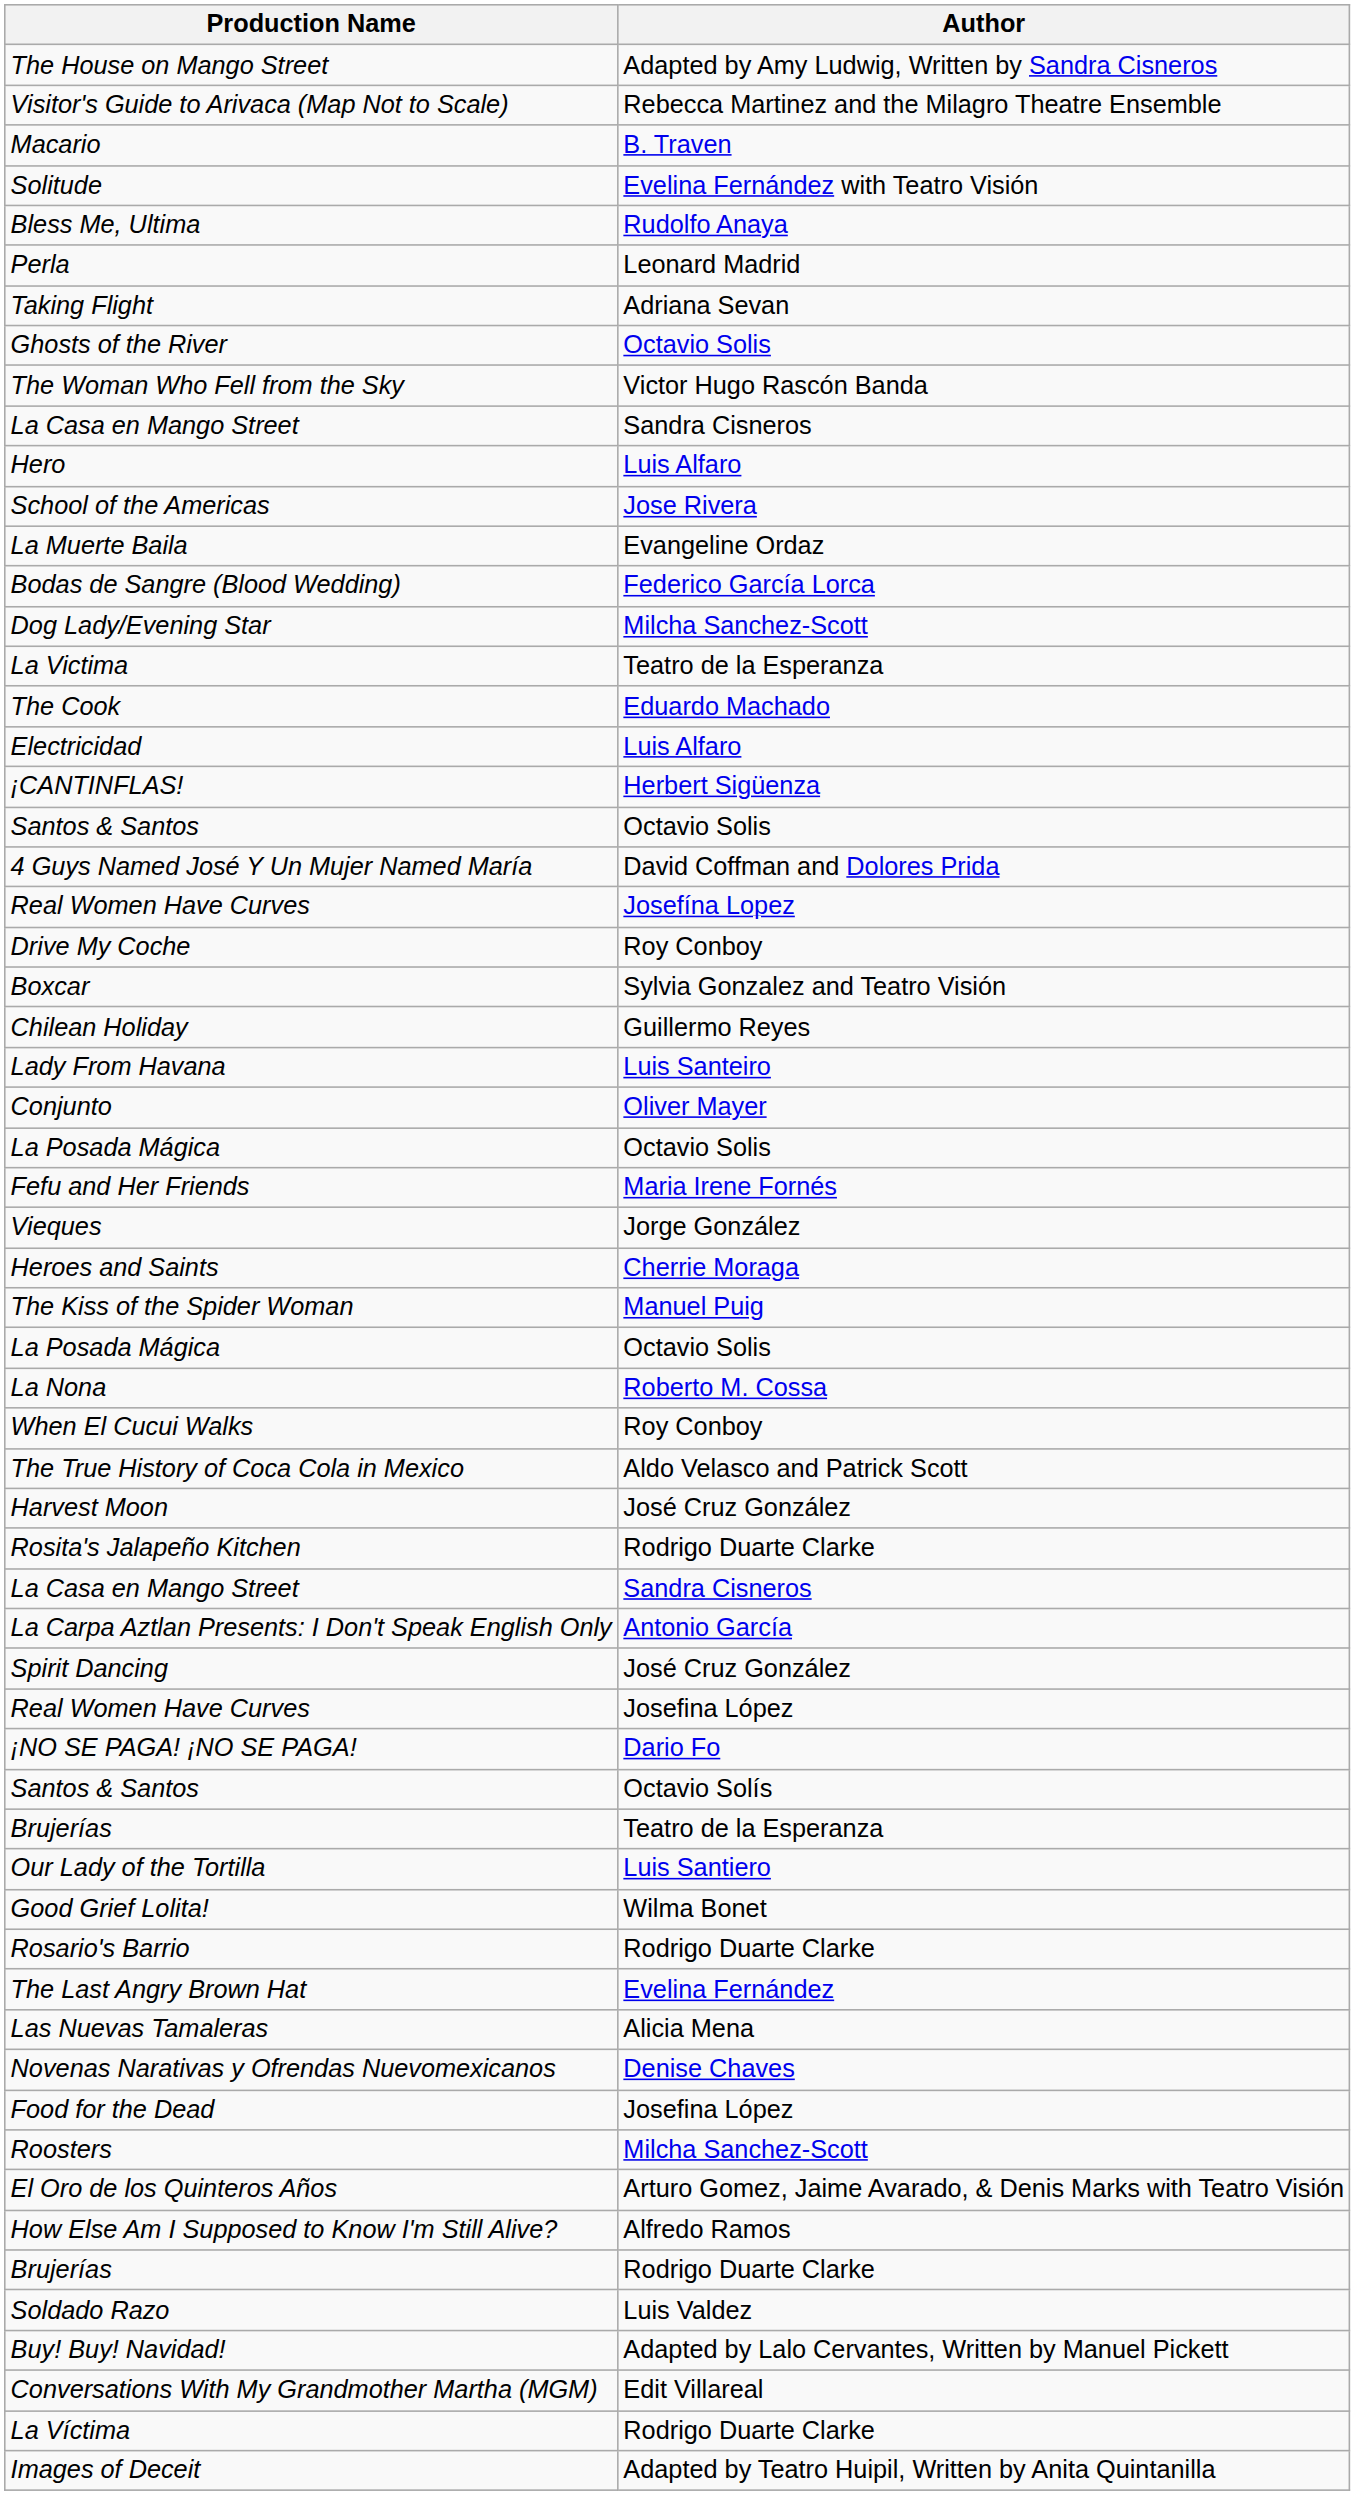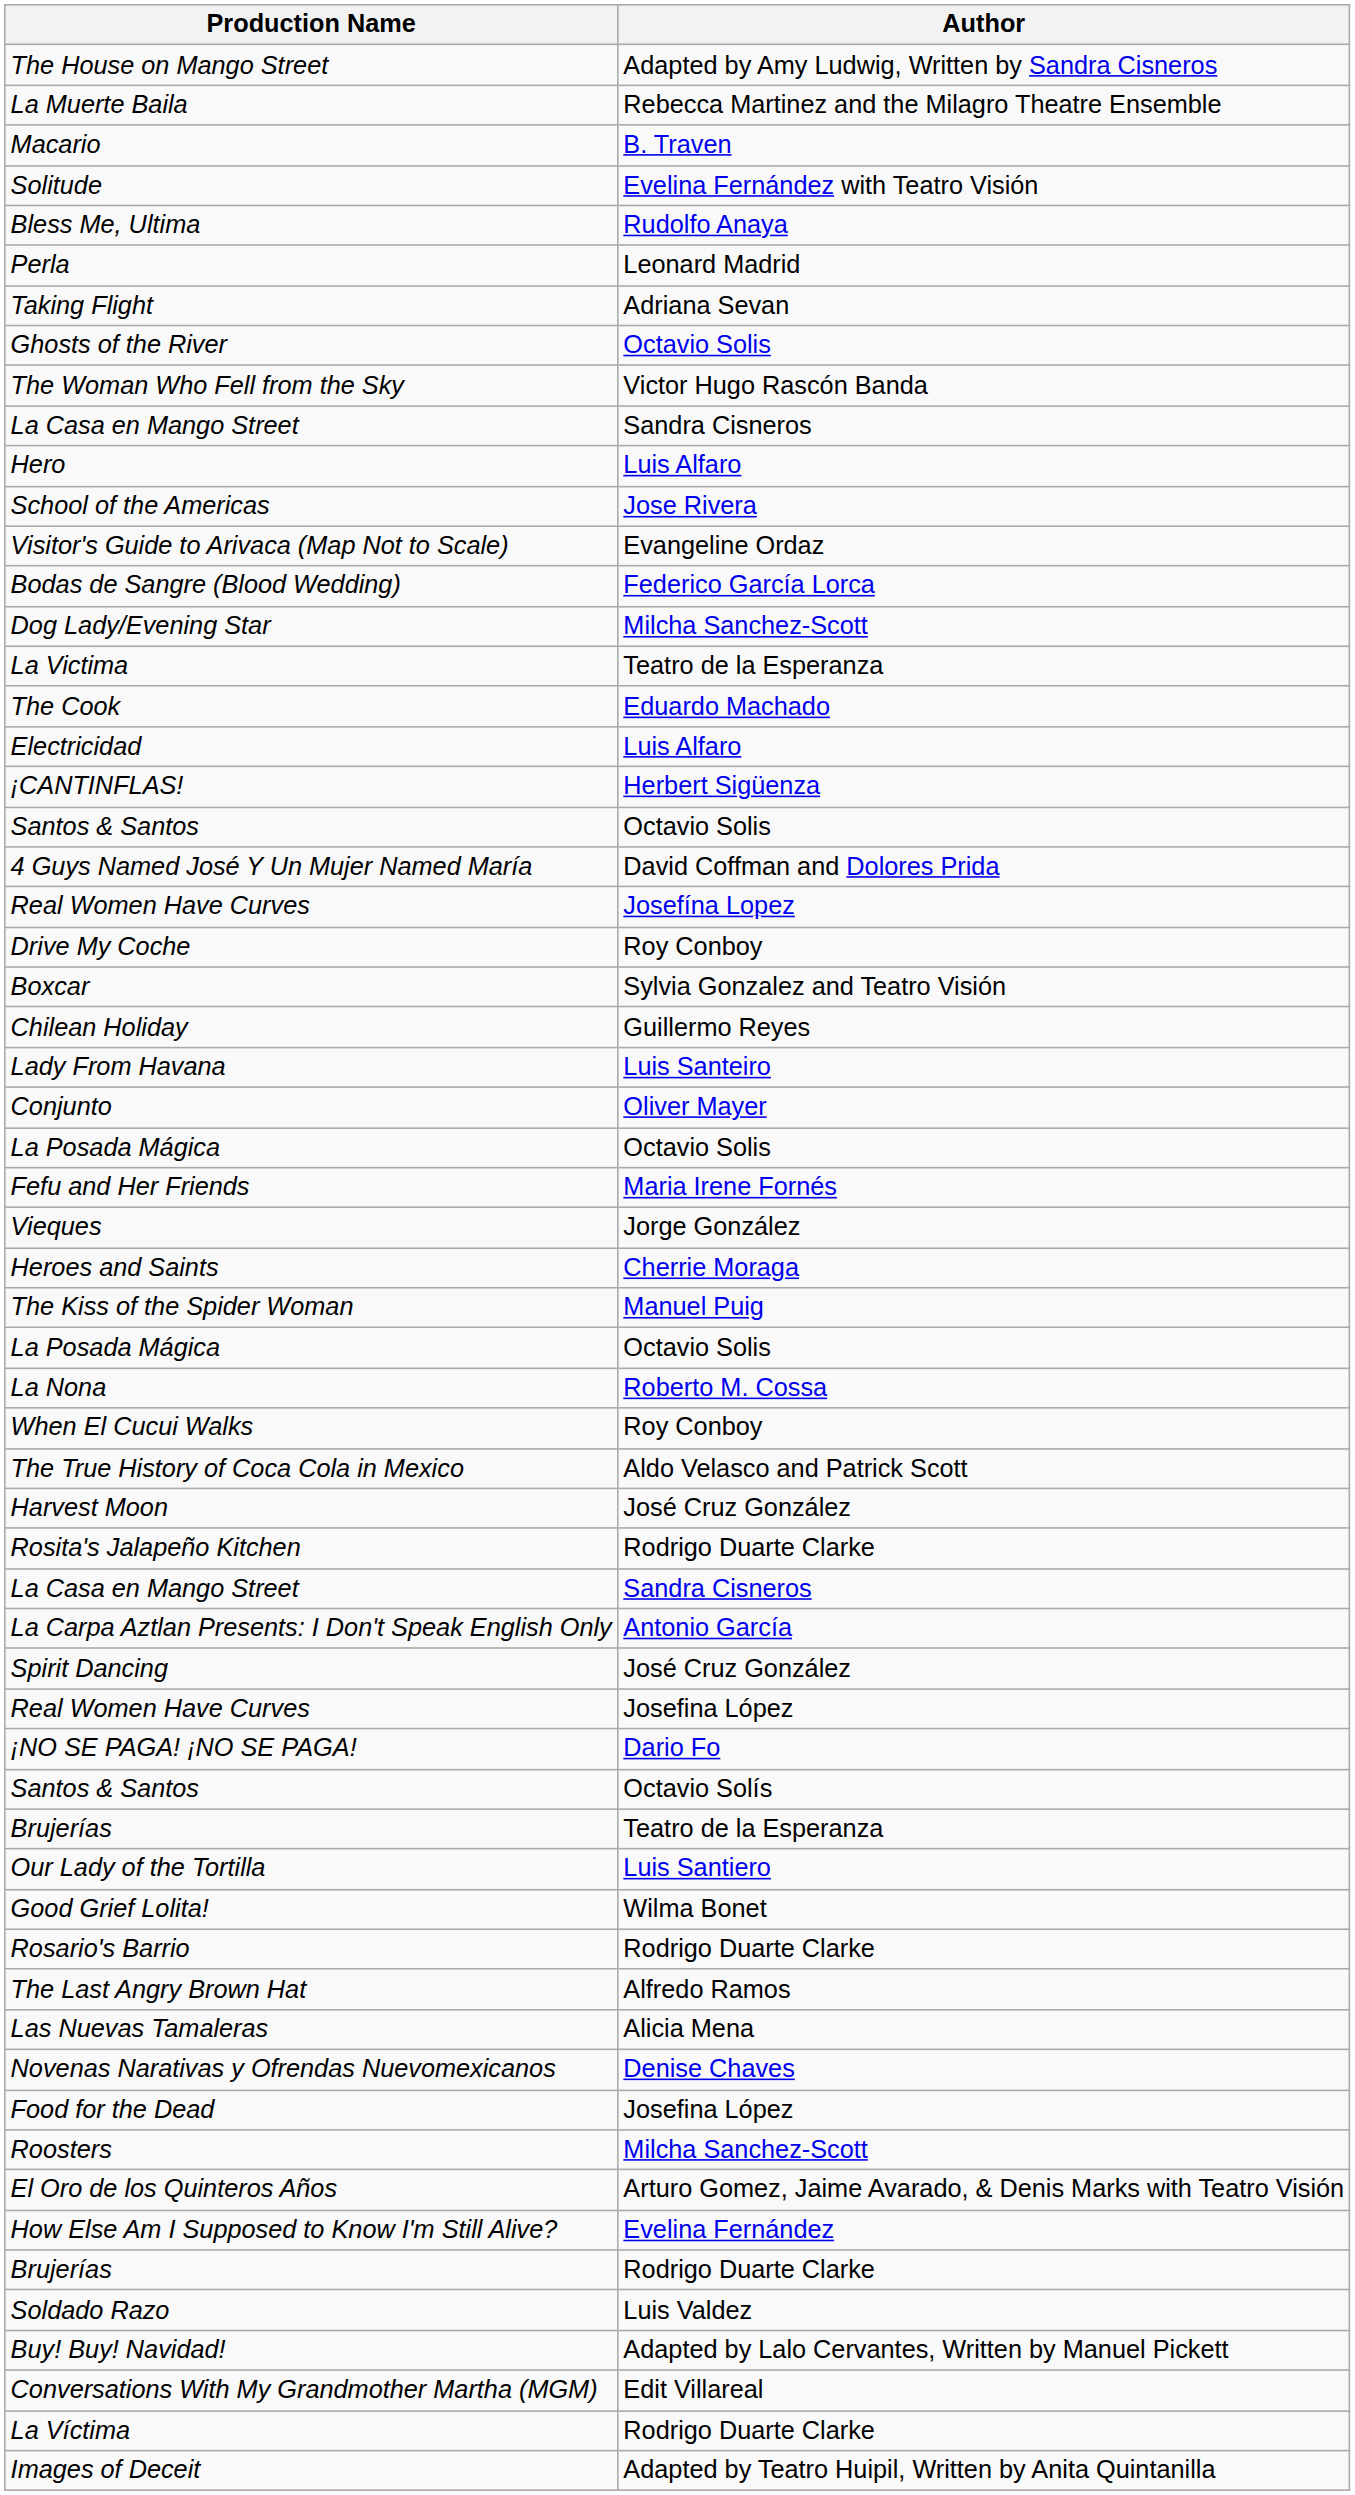(260, 104) Visitor's Guide to Arivaca (Map Not to Scale) -> (99, 104) La Muerte Baila
(99, 545) La Muerte Baila -> (260, 545) Visitor's Guide to Arivaca (Map Not to Scale)
(729, 1989) Evelina Fernández -> (707, 1989) Alfredo Ramos
(707, 2229) Alfredo Ramos -> (729, 2229) Evelina Fernández
